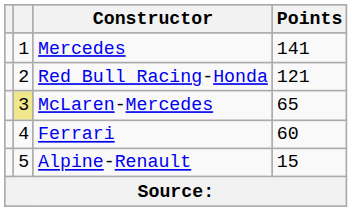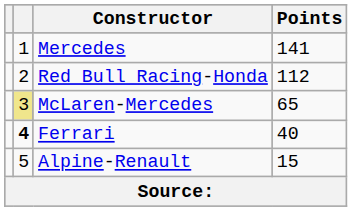(293, 77) 121 -> (293, 77) 112
(24, 134) normal -> (24, 134) bold
(288, 134) 60 -> (288, 134) 40
